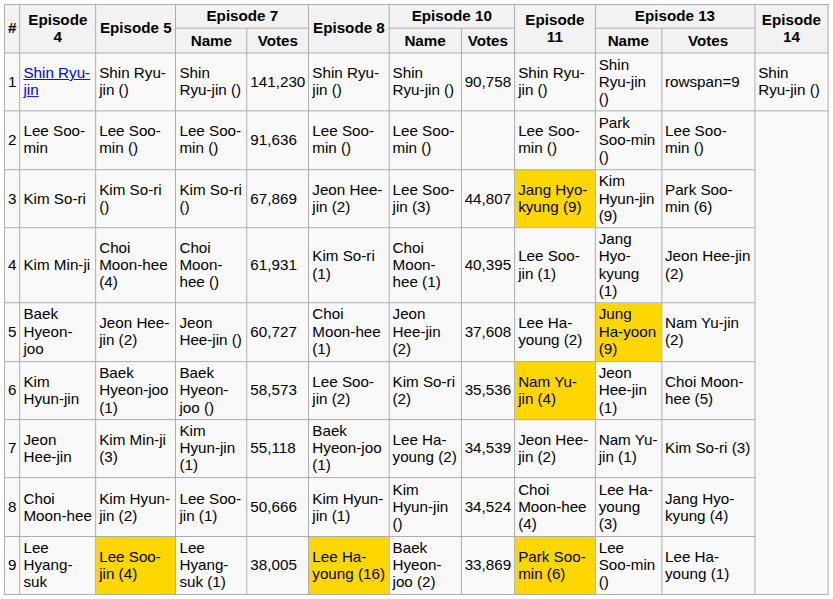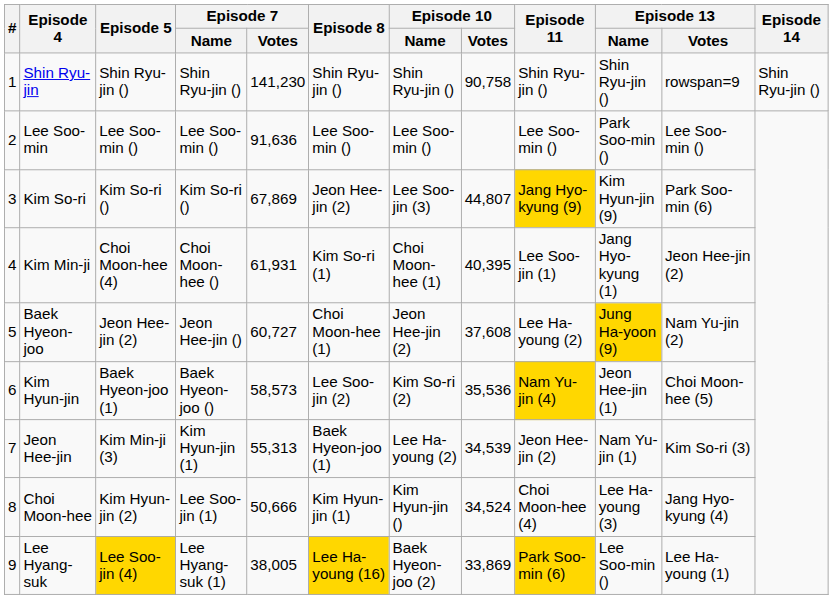(273, 448) 55,118 -> (274, 448) 55,313
